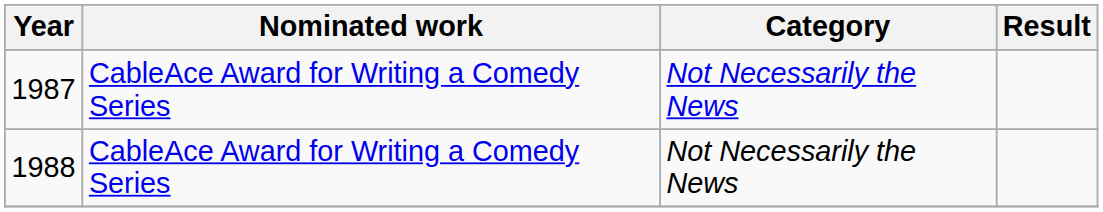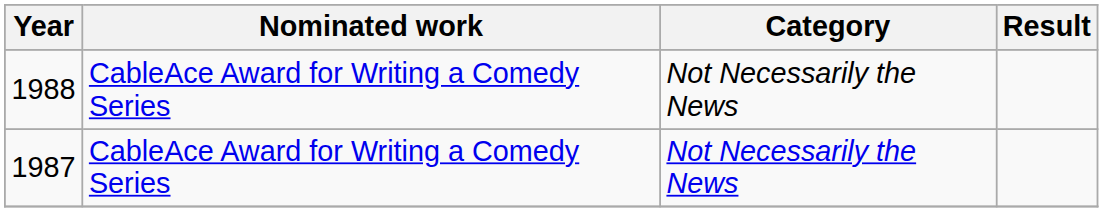rows swapped: (44, 89) <-> (44, 167)
